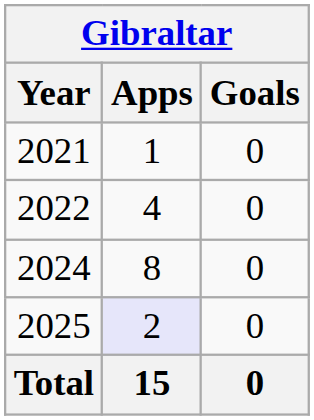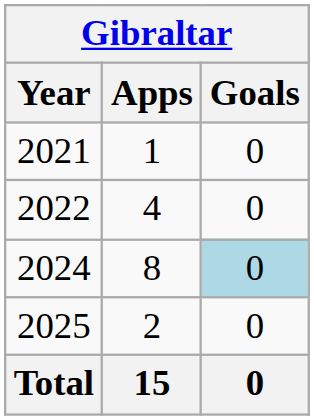(255, 267) no background -> (255, 267) lightblue background
(152, 325) lavender background -> (152, 325) no background
